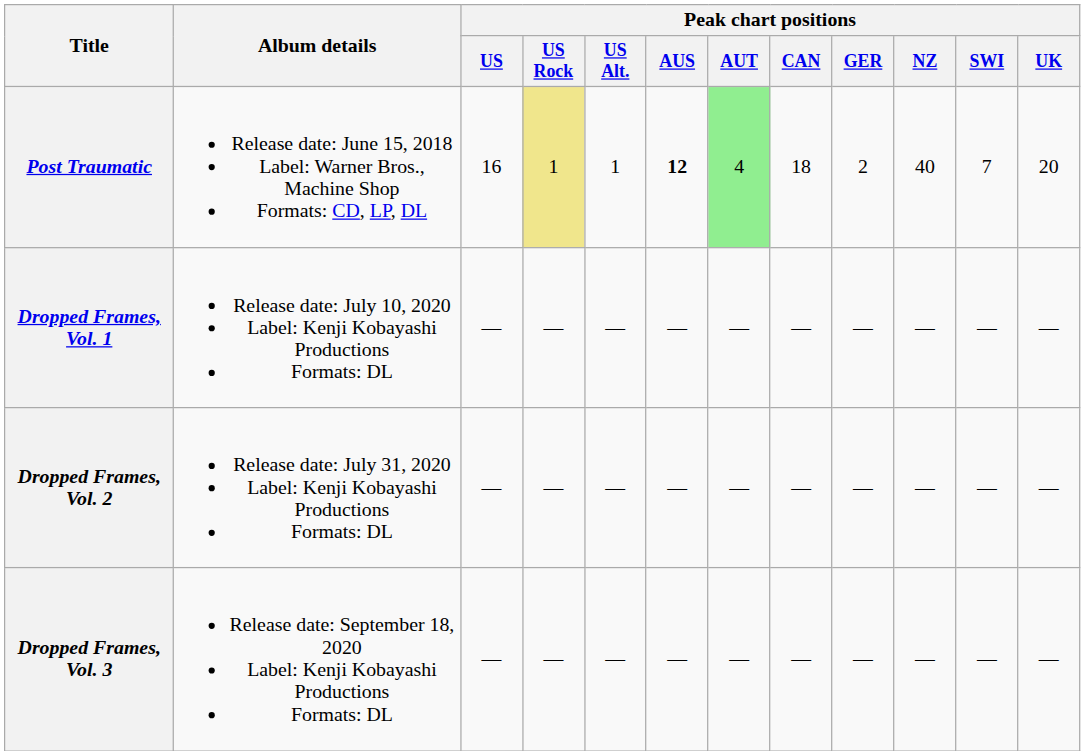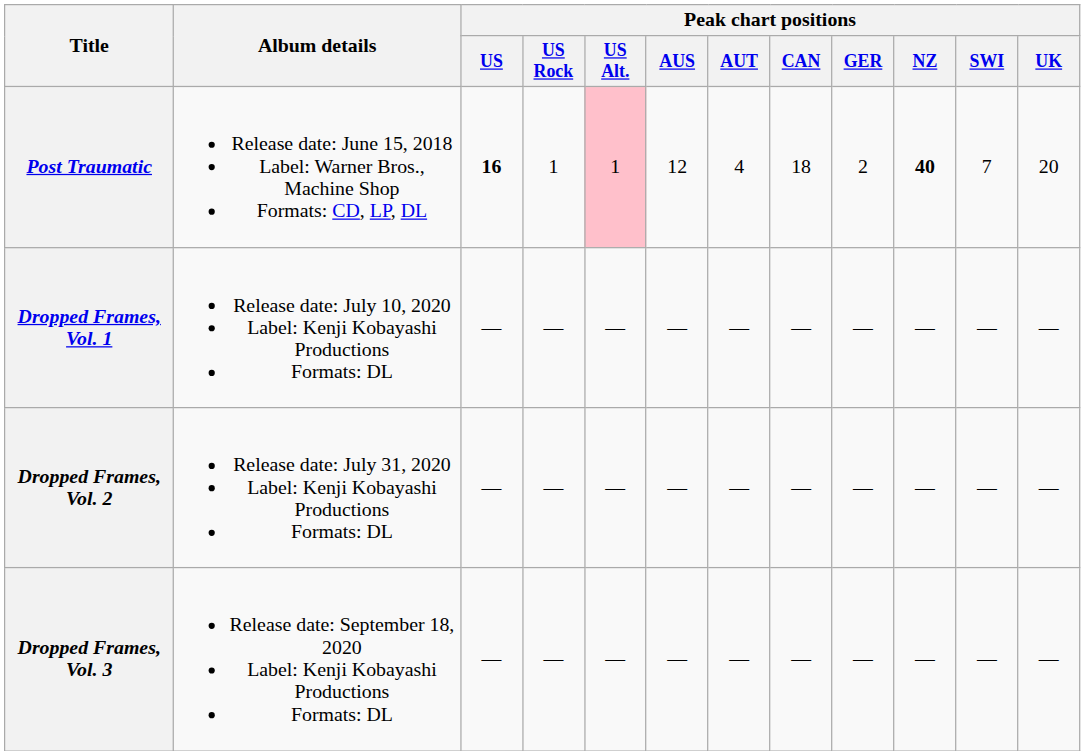(491, 166) normal -> (491, 166) bold
(553, 166) khaki background -> (553, 166) no background
(615, 166) no background -> (615, 166) pink background
(677, 166) bold -> (677, 166) normal
(739, 166) lightgreen background -> (739, 166) no background
(925, 166) normal -> (925, 166) bold
